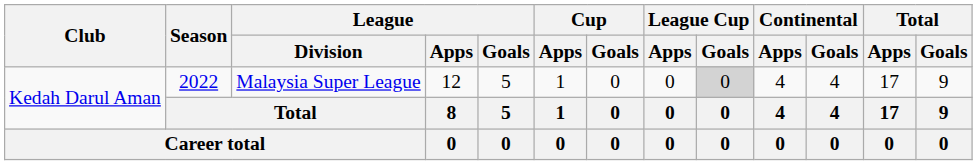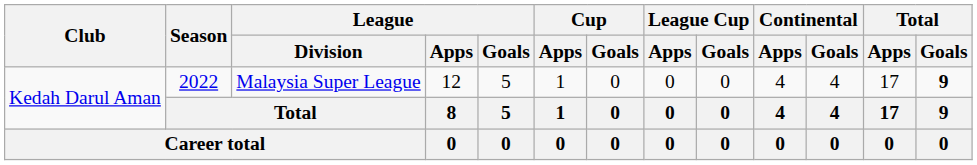(725, 81) lightgrey background -> (725, 81) no background
(944, 81) normal -> (944, 81) bold
